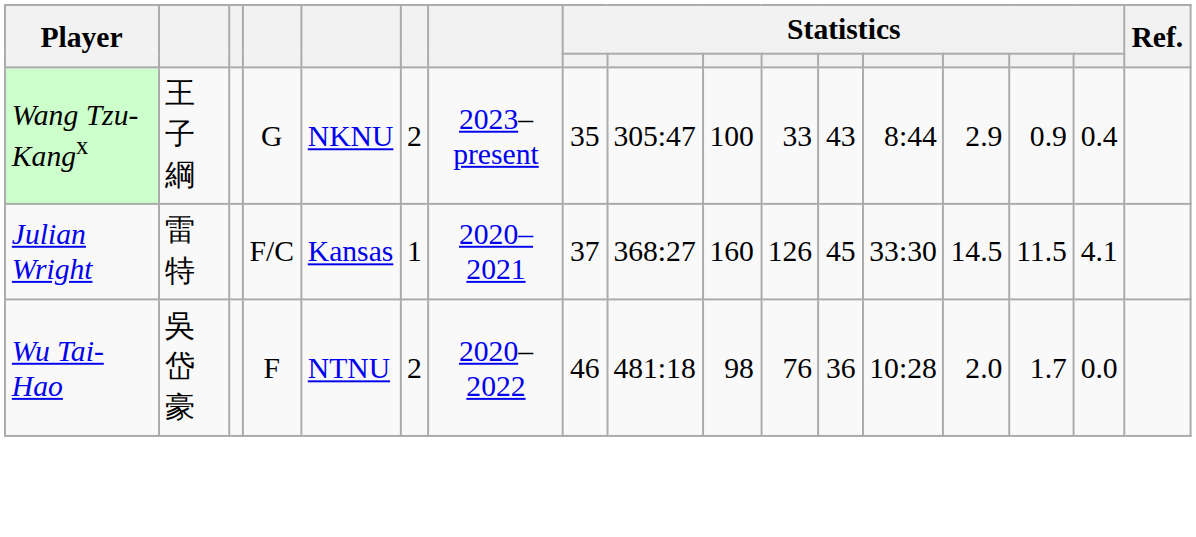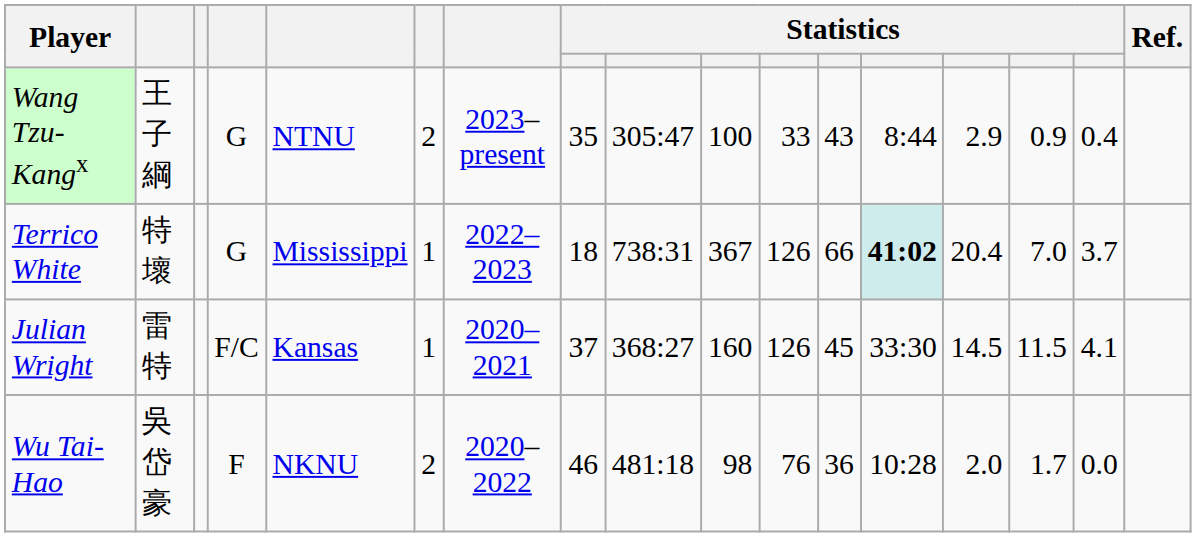(351, 135) NKNU -> (314, 135) NTNU
+ row: (55, 251)
(349, 367) NTNU -> (315, 463) NKNU
